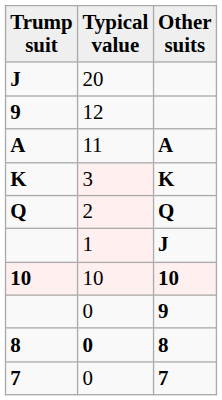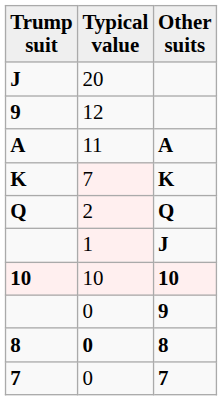(88, 178) 3 -> (88, 178) 7
